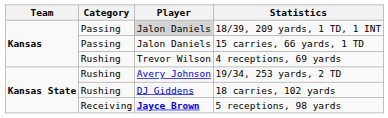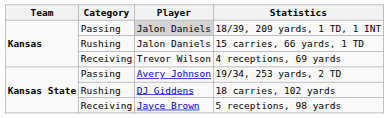(101, 44) Passing -> (101, 44) Rushing
(101, 59) Rushing -> (106, 59) Receiving
(101, 74) Rushing -> (101, 74) Passing
(168, 105) bold -> (168, 105) normal
